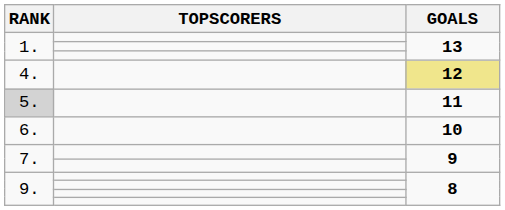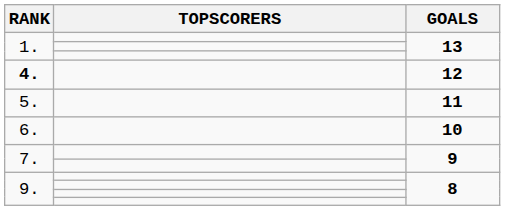(29, 75) normal -> (29, 75) bold
(452, 75) khaki background -> (452, 75) no background
(29, 103) lightgrey background -> (29, 103) no background
